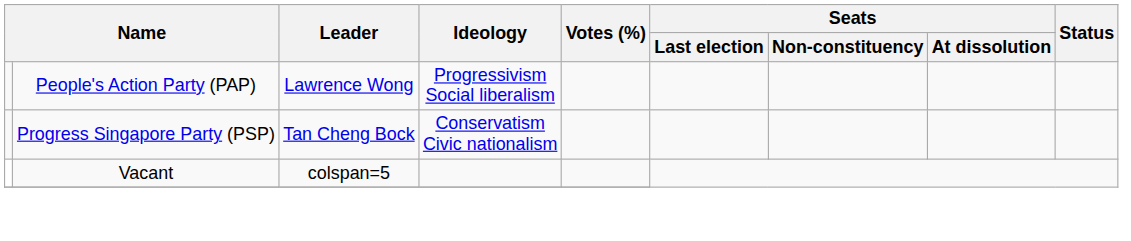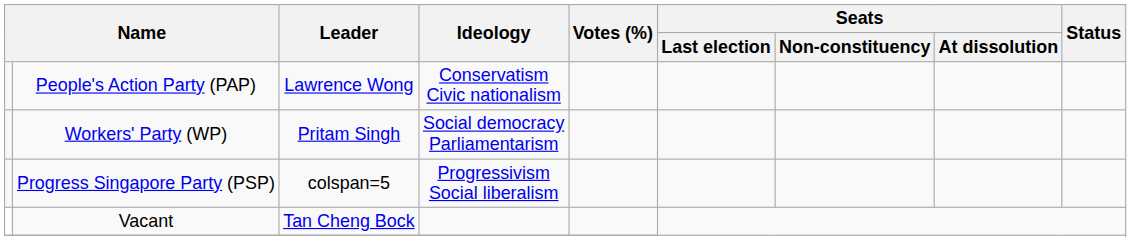(490, 85) Progressivism Social liberalism -> (494, 85) Conservatism Civic nationalism
+ row: (146, 134)
(349, 134) Tan Cheng Bock -> (349, 182) colspan=5
(490, 134) Conservatism Civic nationalism -> (494, 182) Progressivism Social liberalism
(349, 172) colspan=5 -> (349, 221) Tan Cheng Bock
